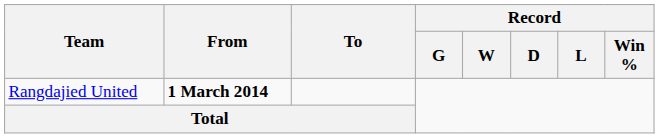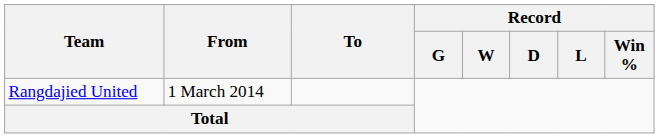(218, 91) bold -> (216, 91) normal
